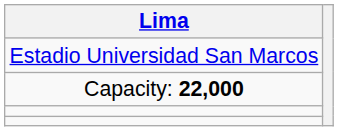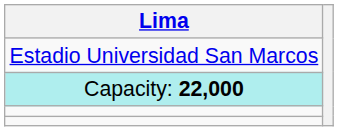(164, 88) no background -> (164, 88) paleturquoise background
